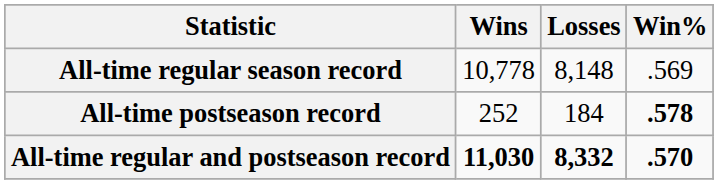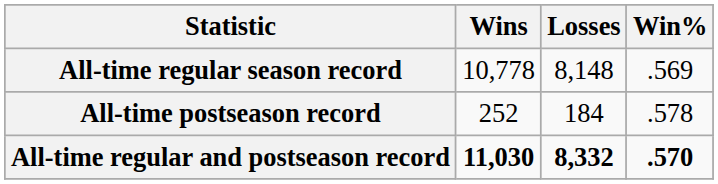(670, 113) bold -> (670, 113) normal
